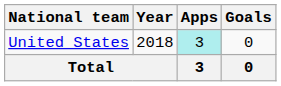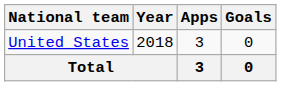(199, 42) paleturquoise background -> (199, 42) no background
